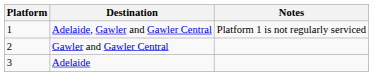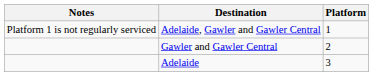columns swapped: (27, 12) <-> (291, 12)
